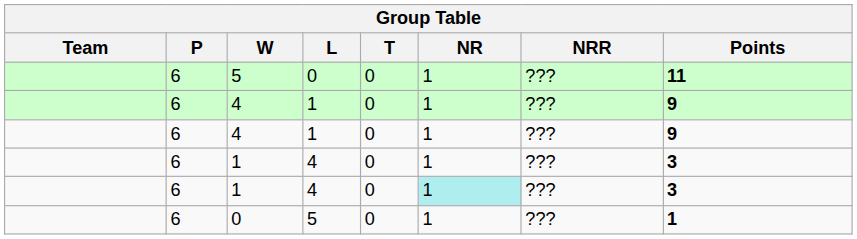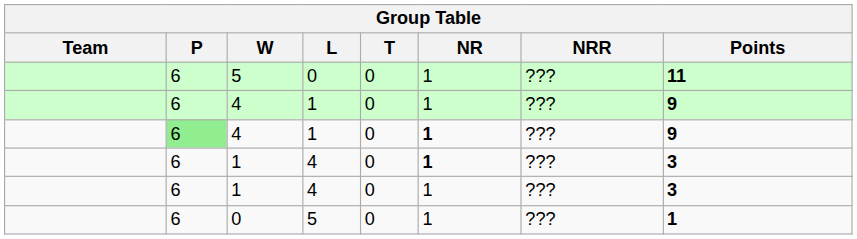(175, 133) no background -> (175, 133) lightgreen background
(428, 133) normal -> (428, 133) bold
(428, 162) normal -> (428, 162) bold
(428, 190) paleturquoise background -> (428, 190) no background
